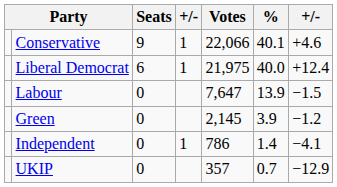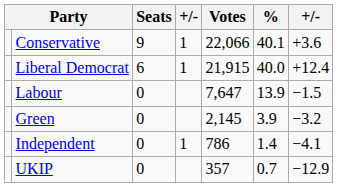(307, 42) +4.6 -> (307, 42) +3.6
(227, 67) 21,975 -> (227, 67) 21,915
(307, 118) −1.2 -> (307, 118) −3.2
